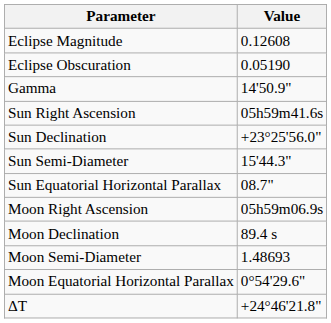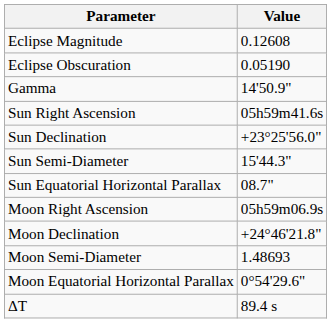(259, 233) 89.4 s -> (281, 233) +24°46'21.8"
(281, 305) +24°46'21.8" -> (259, 305) 89.4 s
